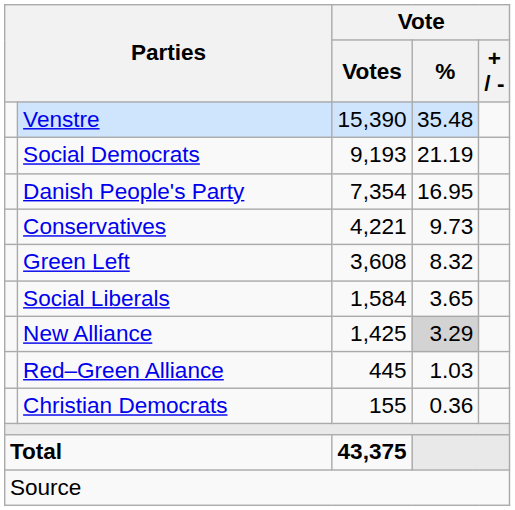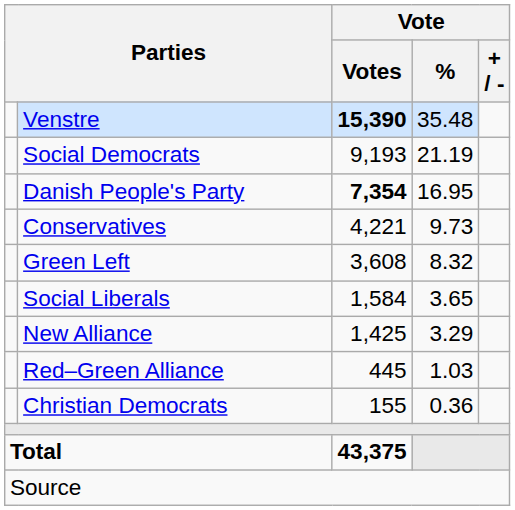(372, 119) normal -> (372, 119) bold
(378, 190) normal -> (378, 190) bold
(451, 333) lightgrey background -> (451, 333) no background
